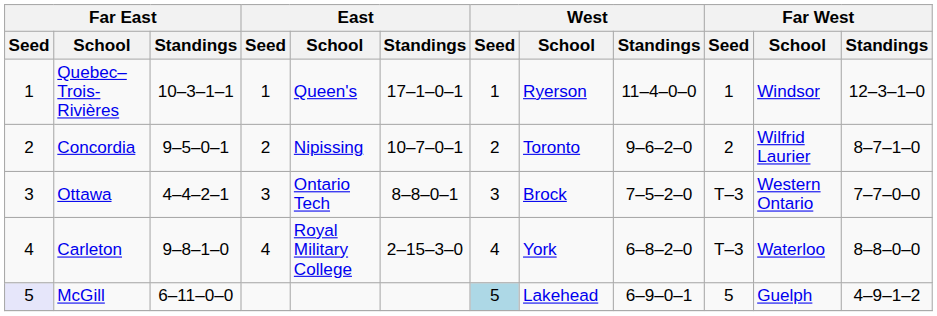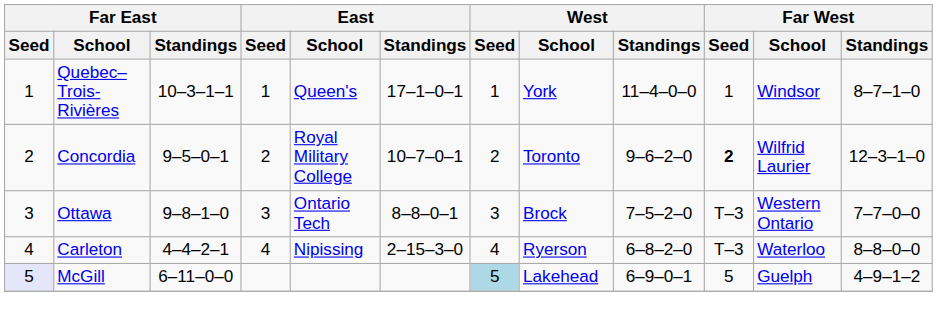(555, 91) Ryerson -> (540, 91) York
(887, 91) 12–3–1–0 -> (887, 91) 8–7–1–0
(329, 147) Nipissing -> (323, 157) Royal Military College
(729, 147) normal -> (729, 157) bold
(887, 147) 8–7–1–0 -> (887, 157) 12–3–1–0
(196, 194) 4–4–2–1 -> (196, 213) 9–8–1–0
(196, 250) 9–8–1–0 -> (196, 250) 4–4–2–1
(323, 250) Royal Military College -> (329, 250) Nipissing
(540, 250) York -> (555, 250) Ryerson
